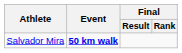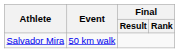(93, 41) bold -> (92, 41) normal
